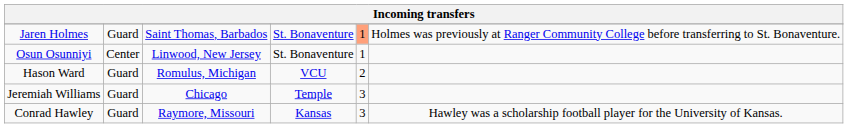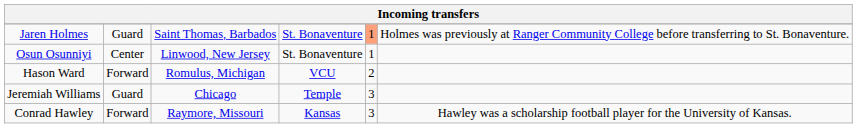(123, 73) Guard -> (127, 73) Forward
(123, 113) Guard -> (127, 113) Forward
